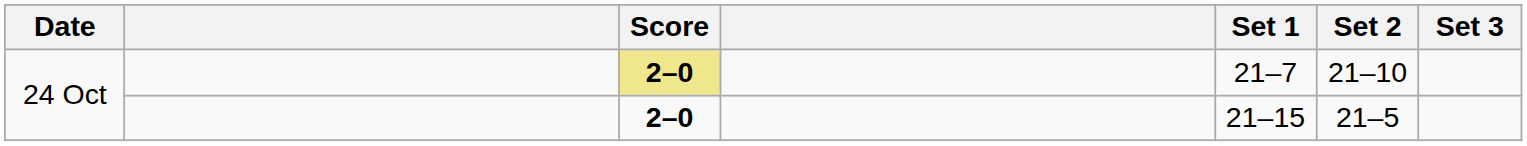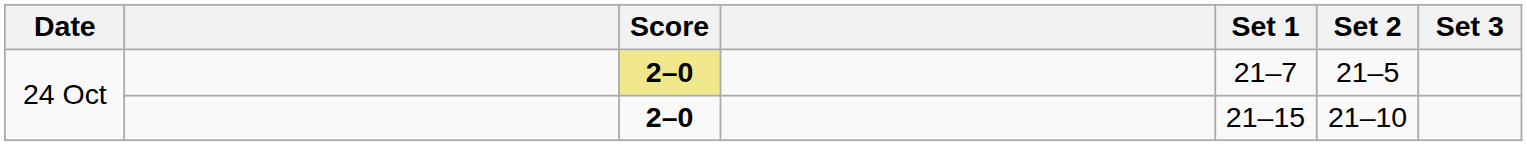(1368, 72) 21–10 -> (1368, 72) 21–5
(1368, 117) 21–5 -> (1368, 117) 21–10
